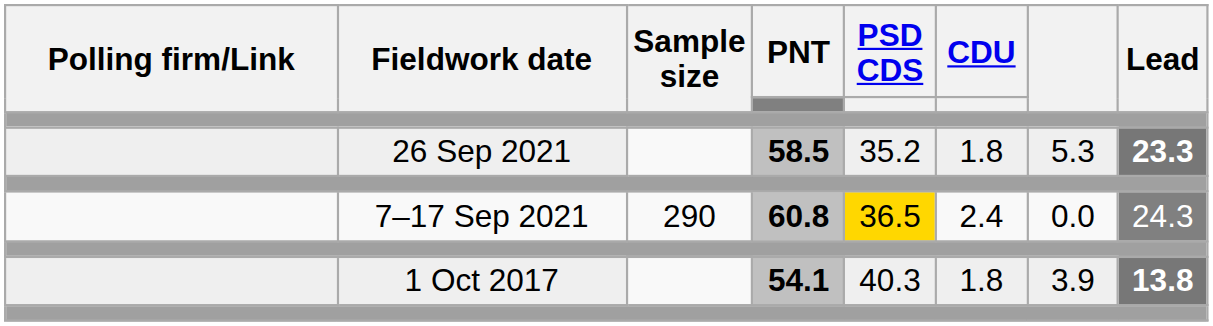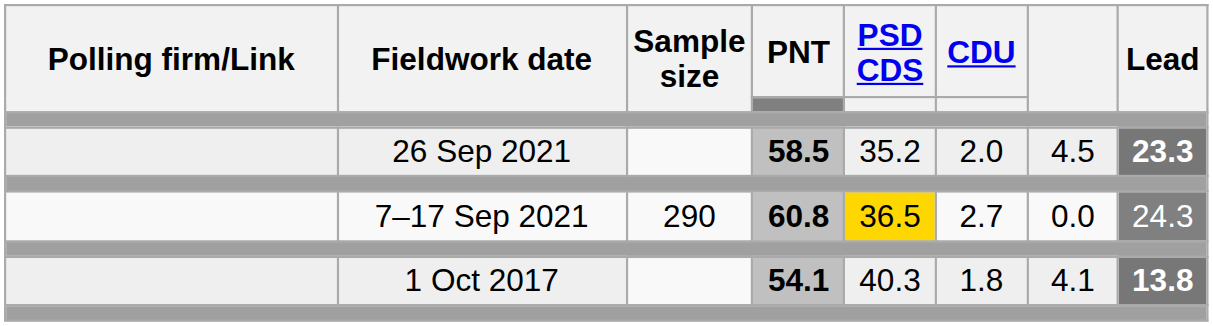(981, 152) 1.8 -> (981, 152) 2.0
(1073, 152) 5.3 -> (1073, 152) 4.5
(981, 217) 2.4 -> (981, 217) 2.7
(1073, 281) 3.9 -> (1073, 281) 4.1
